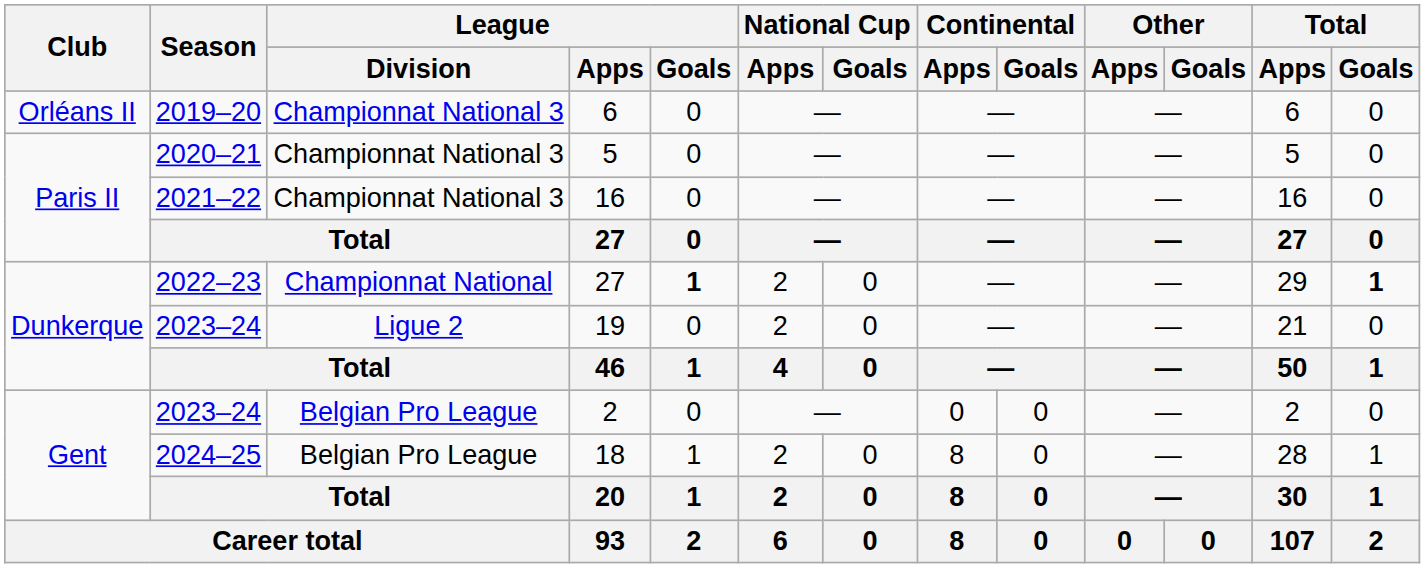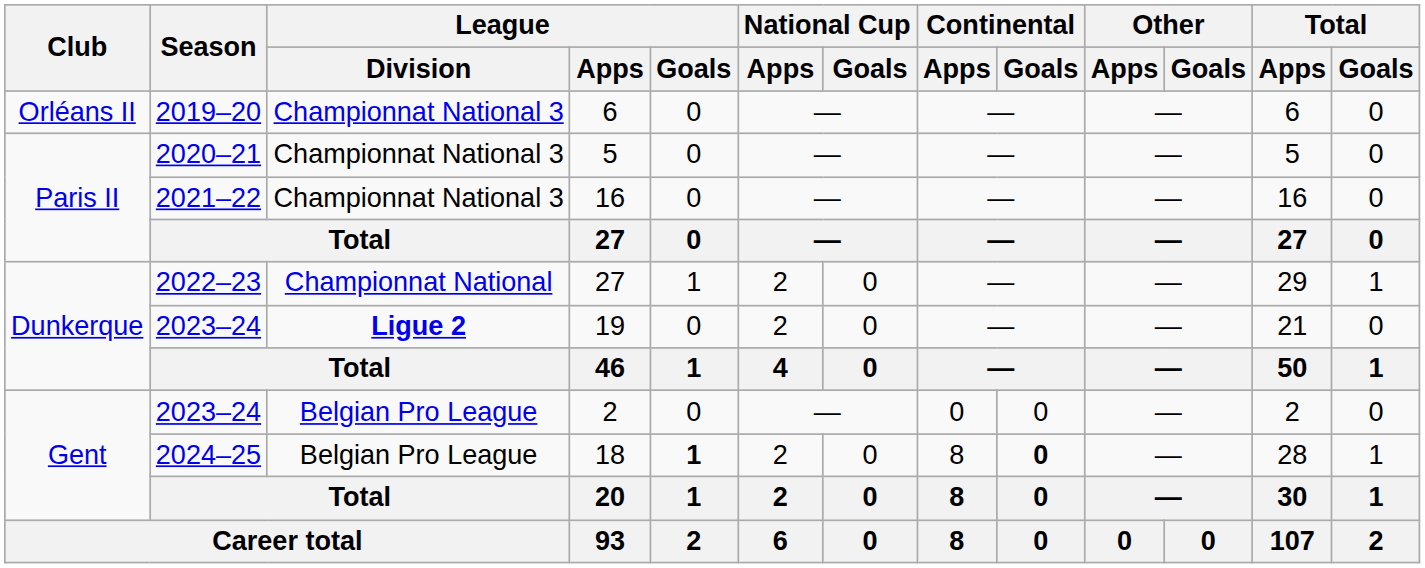(694, 283) bold -> (694, 283) normal
(1376, 283) bold -> (1376, 283) normal
(419, 326) normal -> (419, 326) bold
(694, 454) normal -> (694, 454) bold
(1041, 454) normal -> (1041, 454) bold
